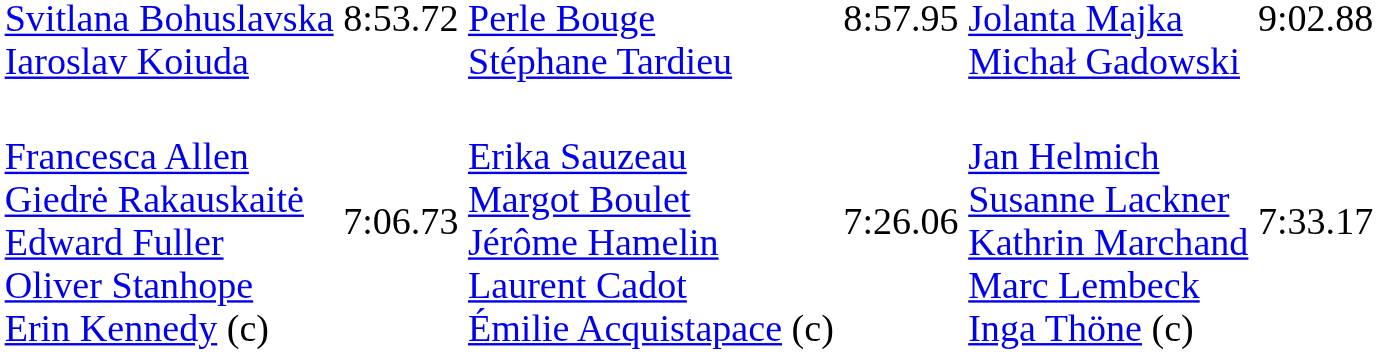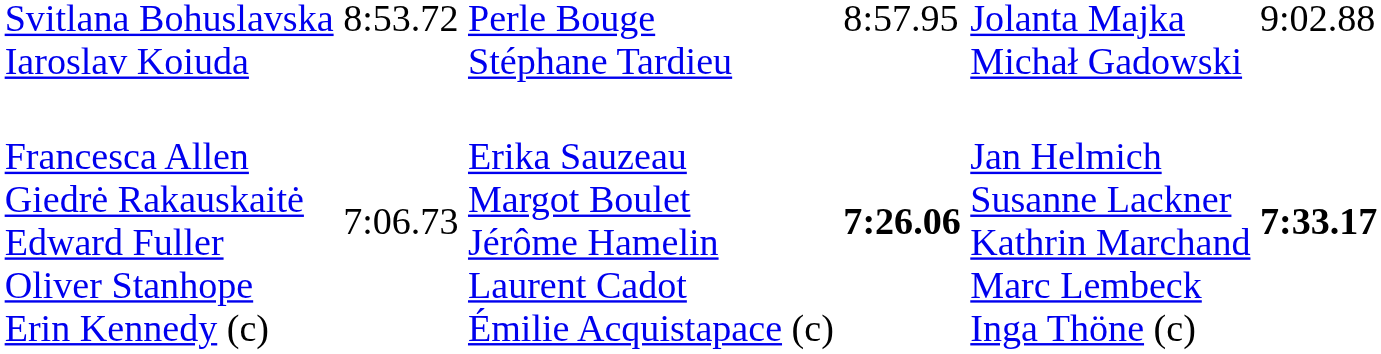(901, 221) normal -> (902, 221) bold
(1316, 221) normal -> (1319, 221) bold
